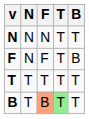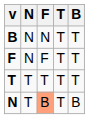(13, 37) N -> (13, 37) B
(76, 59) B -> (75, 59) T
(13, 102) B -> (13, 102) N
(61, 102) lightgreen background -> (61, 102) no background
(75, 102) T -> (76, 102) B
